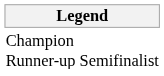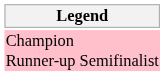(82, 50) no background -> (82, 50) pink background
